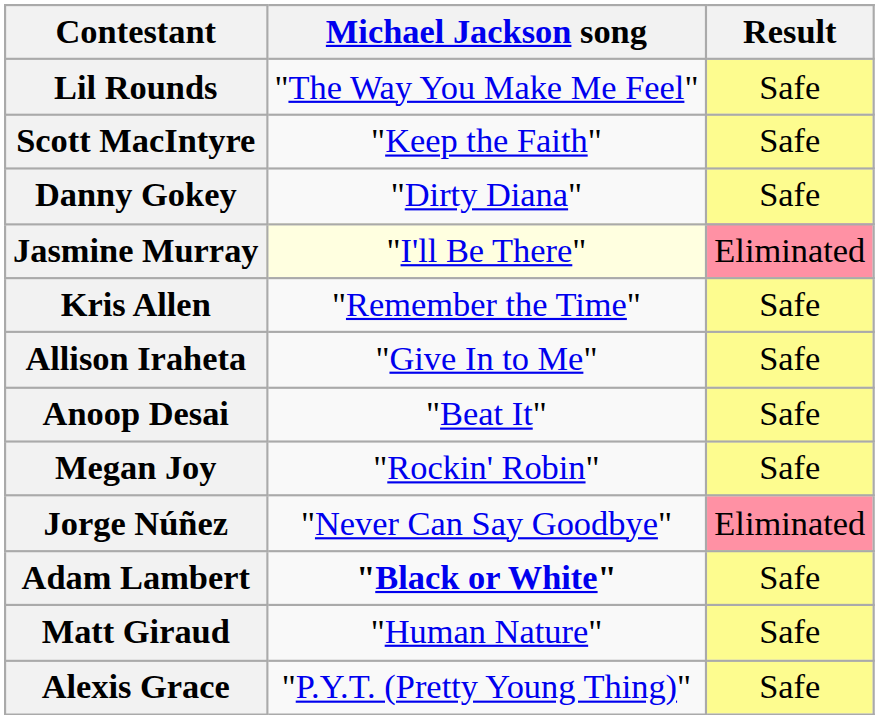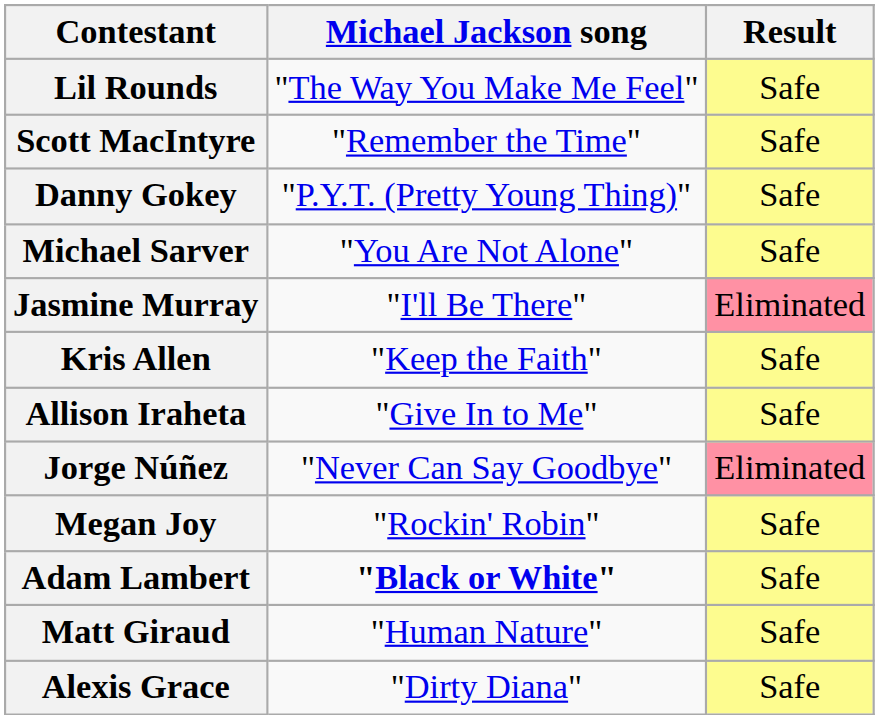(486, 140) "Keep the Faith" -> (486, 140) "Remember the Time"
(486, 195) "Dirty Diana" -> (486, 195) "P.Y.T. (Pretty Young Thing)"
+ row: (136, 250)
(486, 250) lightyellow background -> (486, 304) no background
(486, 304) "Remember the Time" -> (486, 359) "Keep the Faith"
- row: (136, 413)
rows swapped: (136, 522) <-> (136, 468)
(486, 686) "P.Y.T. (Pretty Young Thing)" -> (486, 686) "Dirty Diana"
